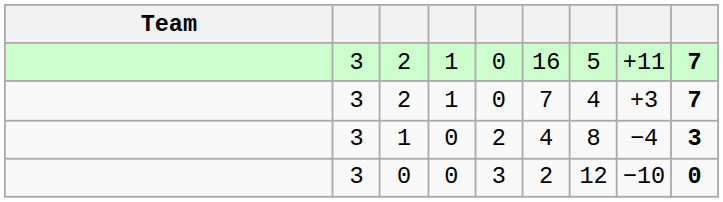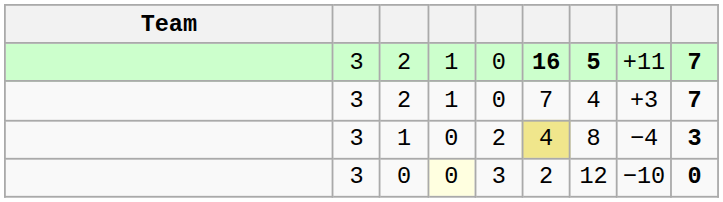(546, 62) normal -> (546, 62) bold
(594, 62) normal -> (594, 62) bold
(546, 139) no background -> (546, 139) khaki background
(451, 177) no background -> (451, 177) lightyellow background
